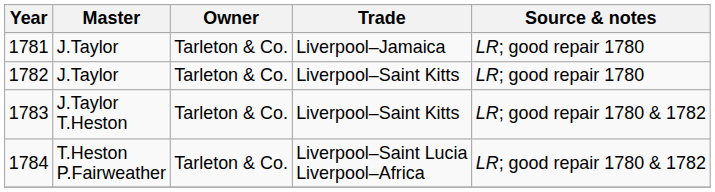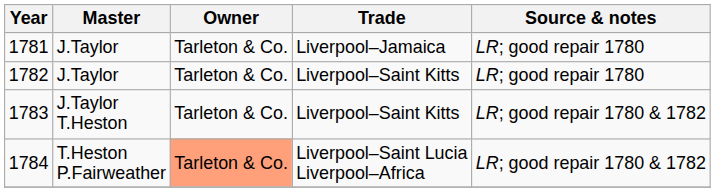(231, 162) no background -> (231, 162) lightsalmon background
